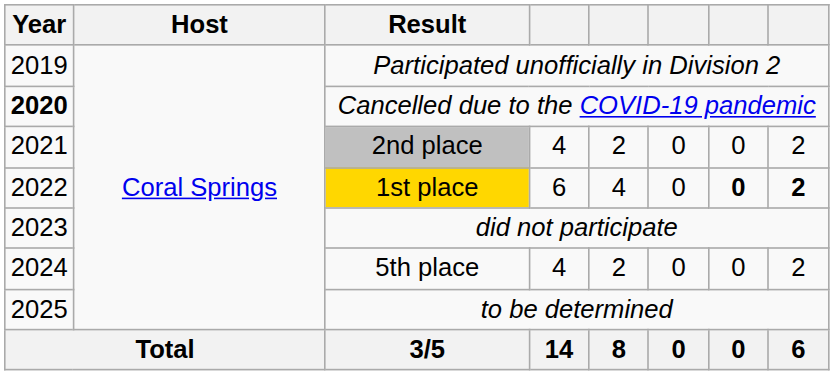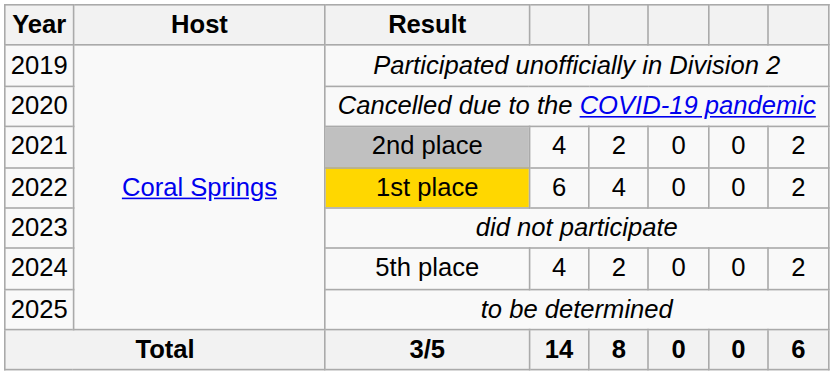(39, 106) bold -> (39, 106) normal
(738, 187) bold -> (738, 187) normal
(798, 187) bold -> (798, 187) normal
